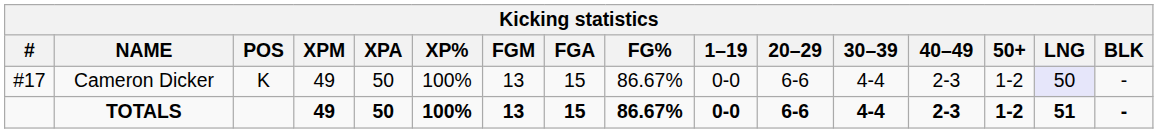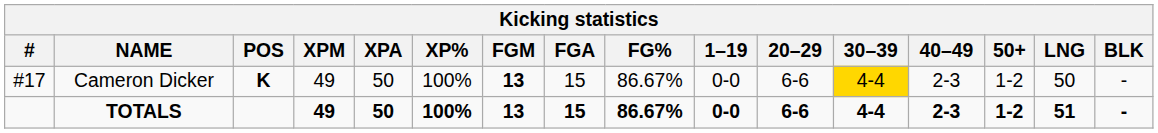(264, 81) normal -> (264, 81) bold
(514, 81) normal -> (514, 81) bold
(871, 81) no background -> (871, 81) gold background
(1065, 81) lavender background -> (1065, 81) no background
